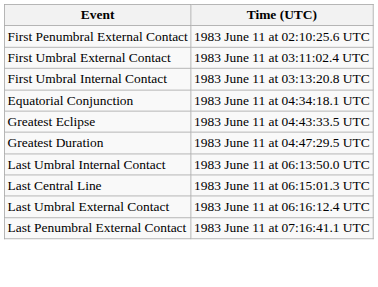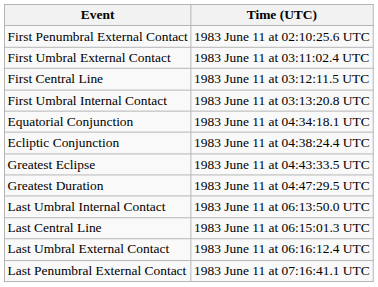+ row: (55, 79)
+ row: (63, 143)
